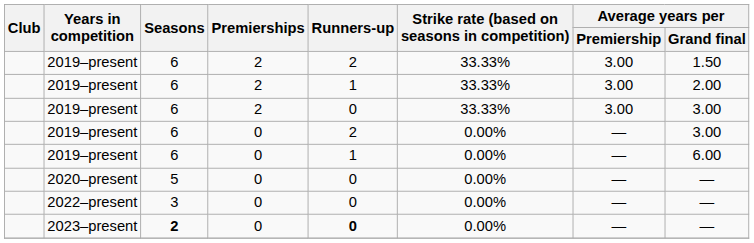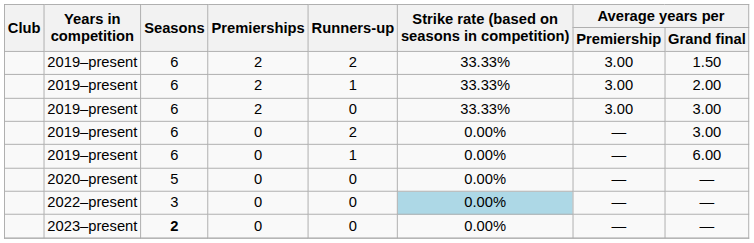(485, 202) no background -> (485, 202) lightblue background
(353, 226) bold -> (353, 226) normal
